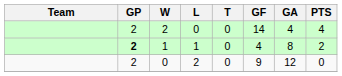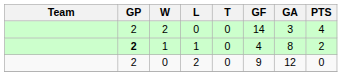(290, 29) 4 -> (290, 29) 3
